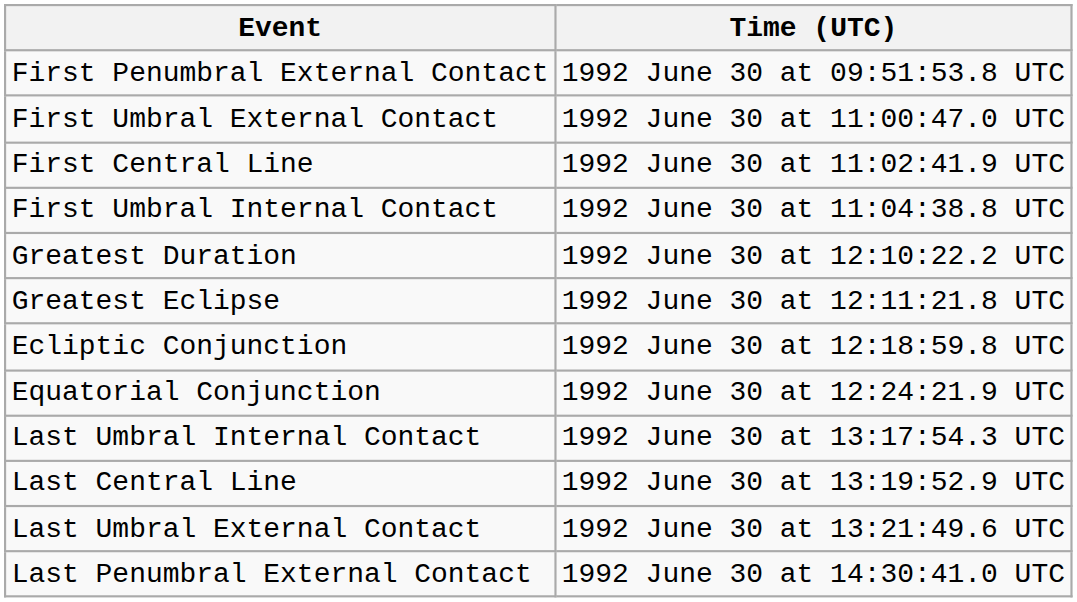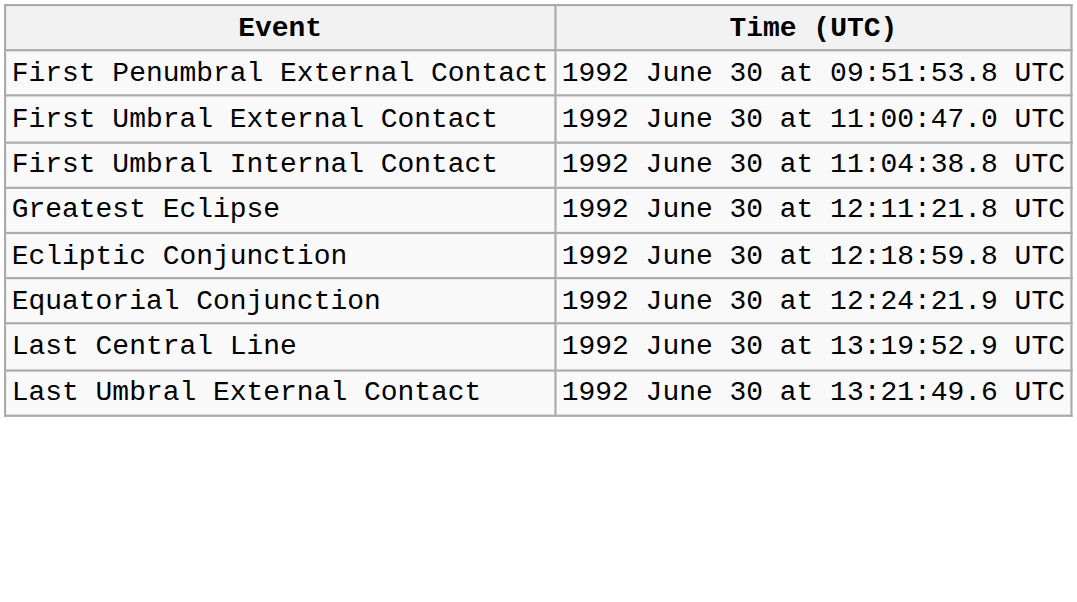- row: (163, 165)
- row: (154, 256)
- row: (247, 438)
- row: (272, 574)
